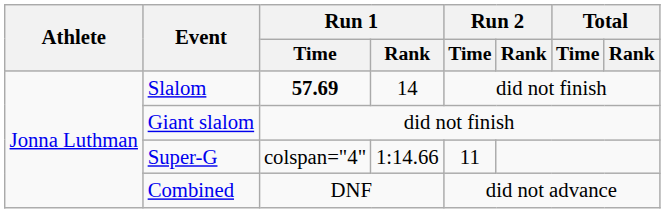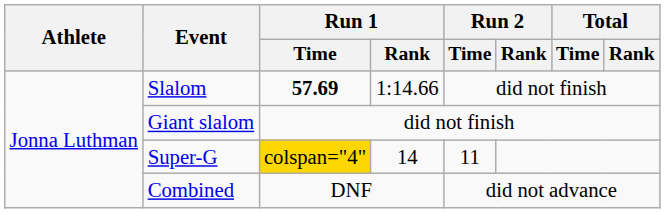(407, 88) 14 -> (407, 88) 1:14.66
(315, 156) no background -> (315, 156) gold background
(407, 156) 1:14.66 -> (407, 156) 14
